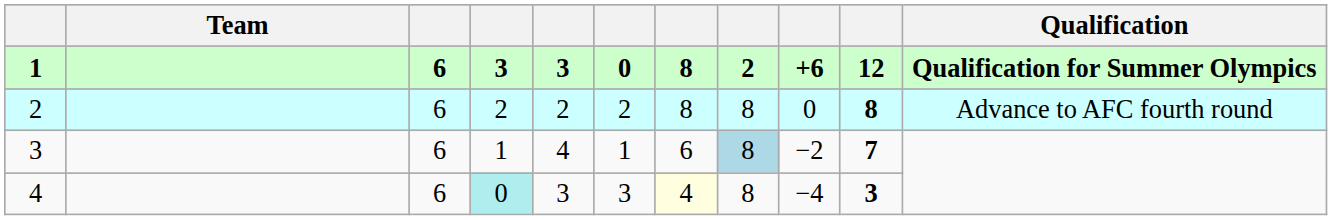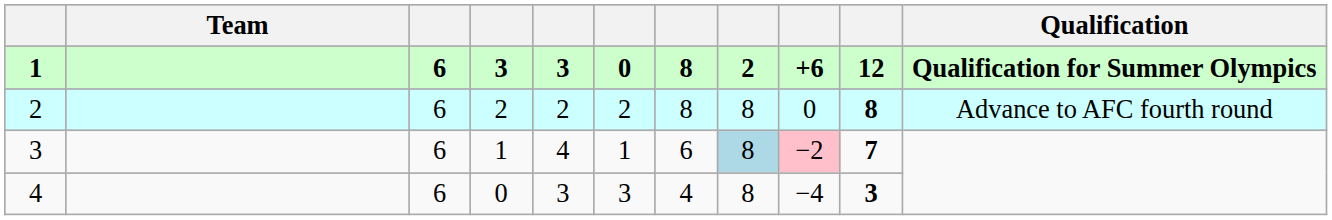(810, 151) no background -> (810, 151) pink background
(501, 192) paleturquoise background -> (501, 192) no background
(686, 192) lightyellow background -> (686, 192) no background
